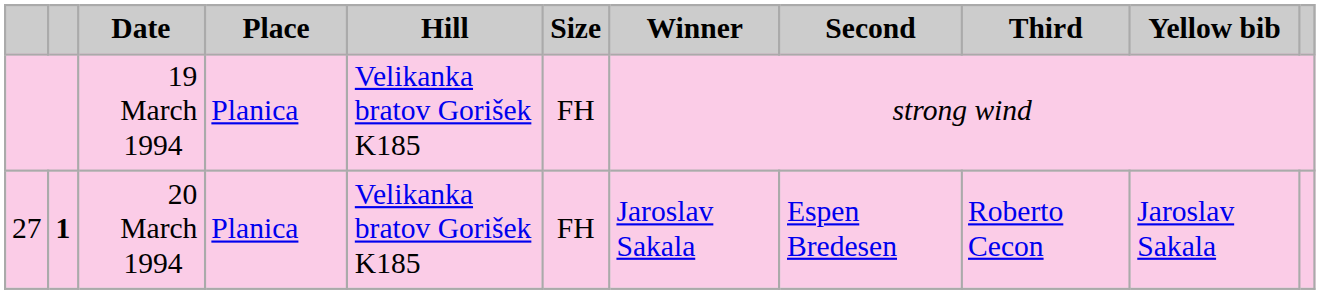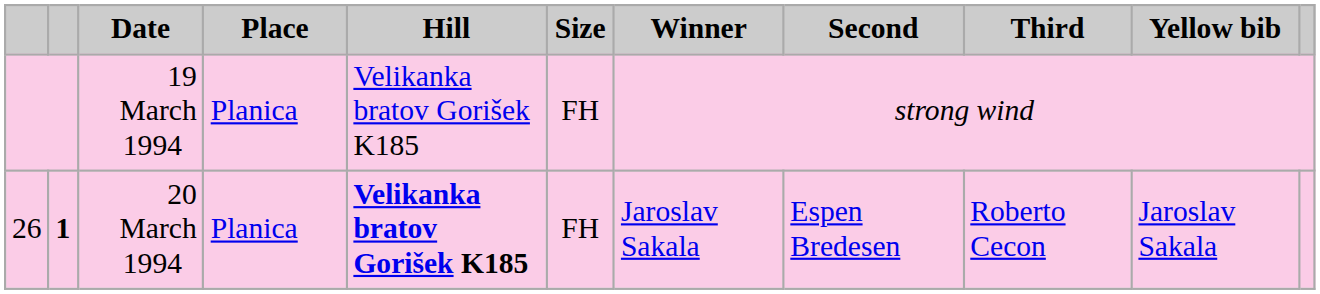(27, 228) 27 -> (27, 228) 26
(443, 228) normal -> (441, 228) bold
